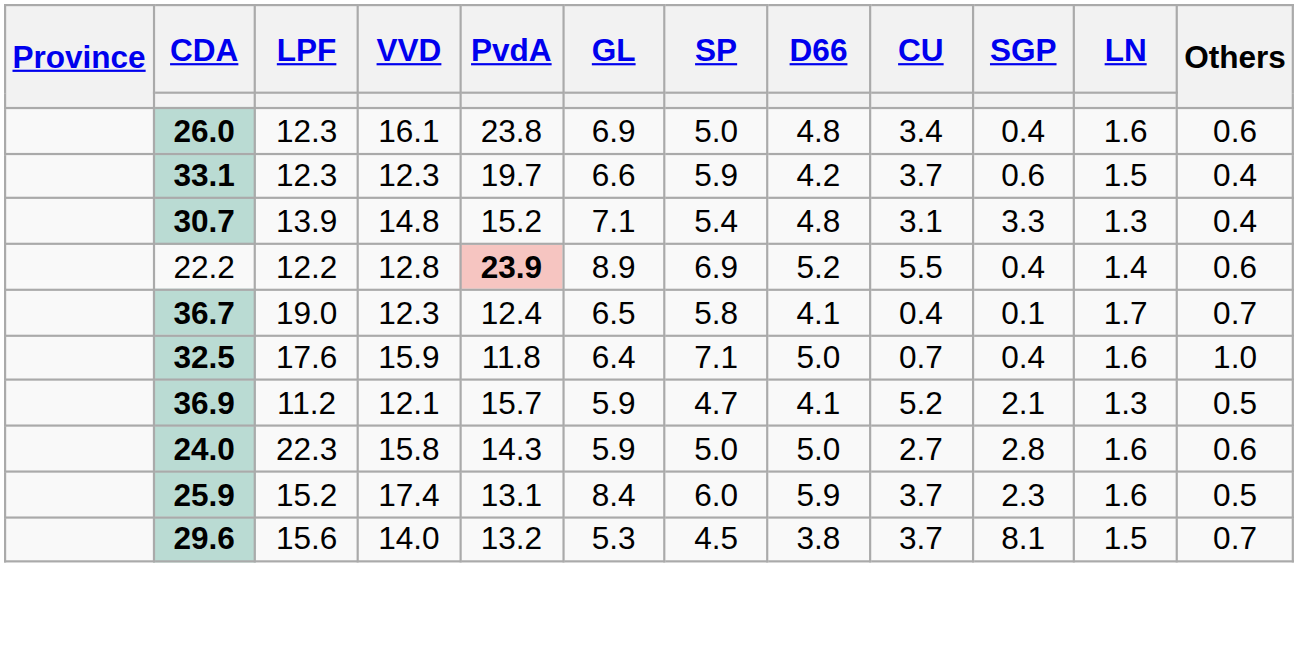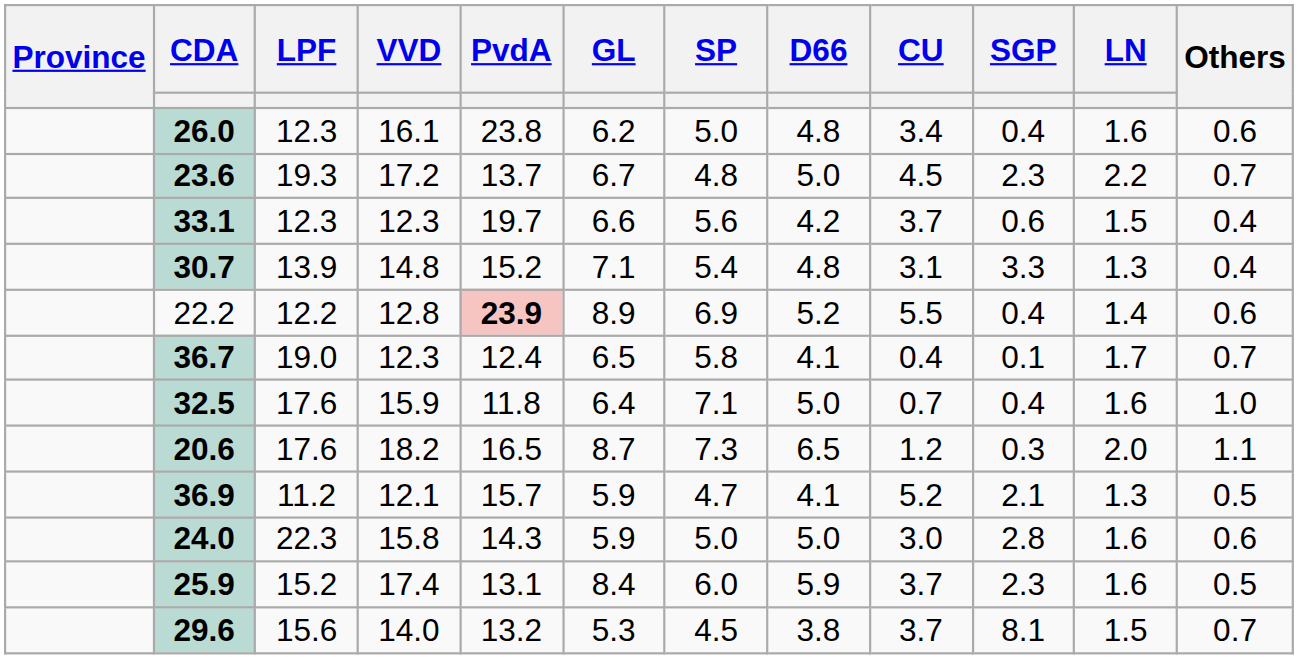(614, 131) 6.9 -> (614, 131) 6.2
+ row: (204, 176)
(716, 176) 5.9 -> (716, 221) 5.6
+ row: (204, 449)
(921, 449) 2.7 -> (921, 540) 3.0
